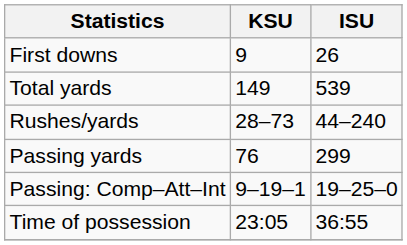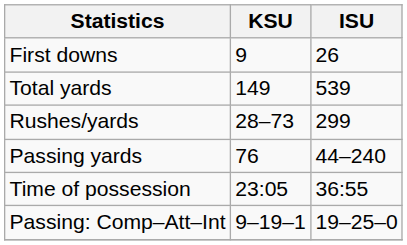(351, 121) 44–240 -> (333, 121) 299
(333, 155) 299 -> (351, 155) 44–240
rows swapped: (118, 188) <-> (100, 222)
